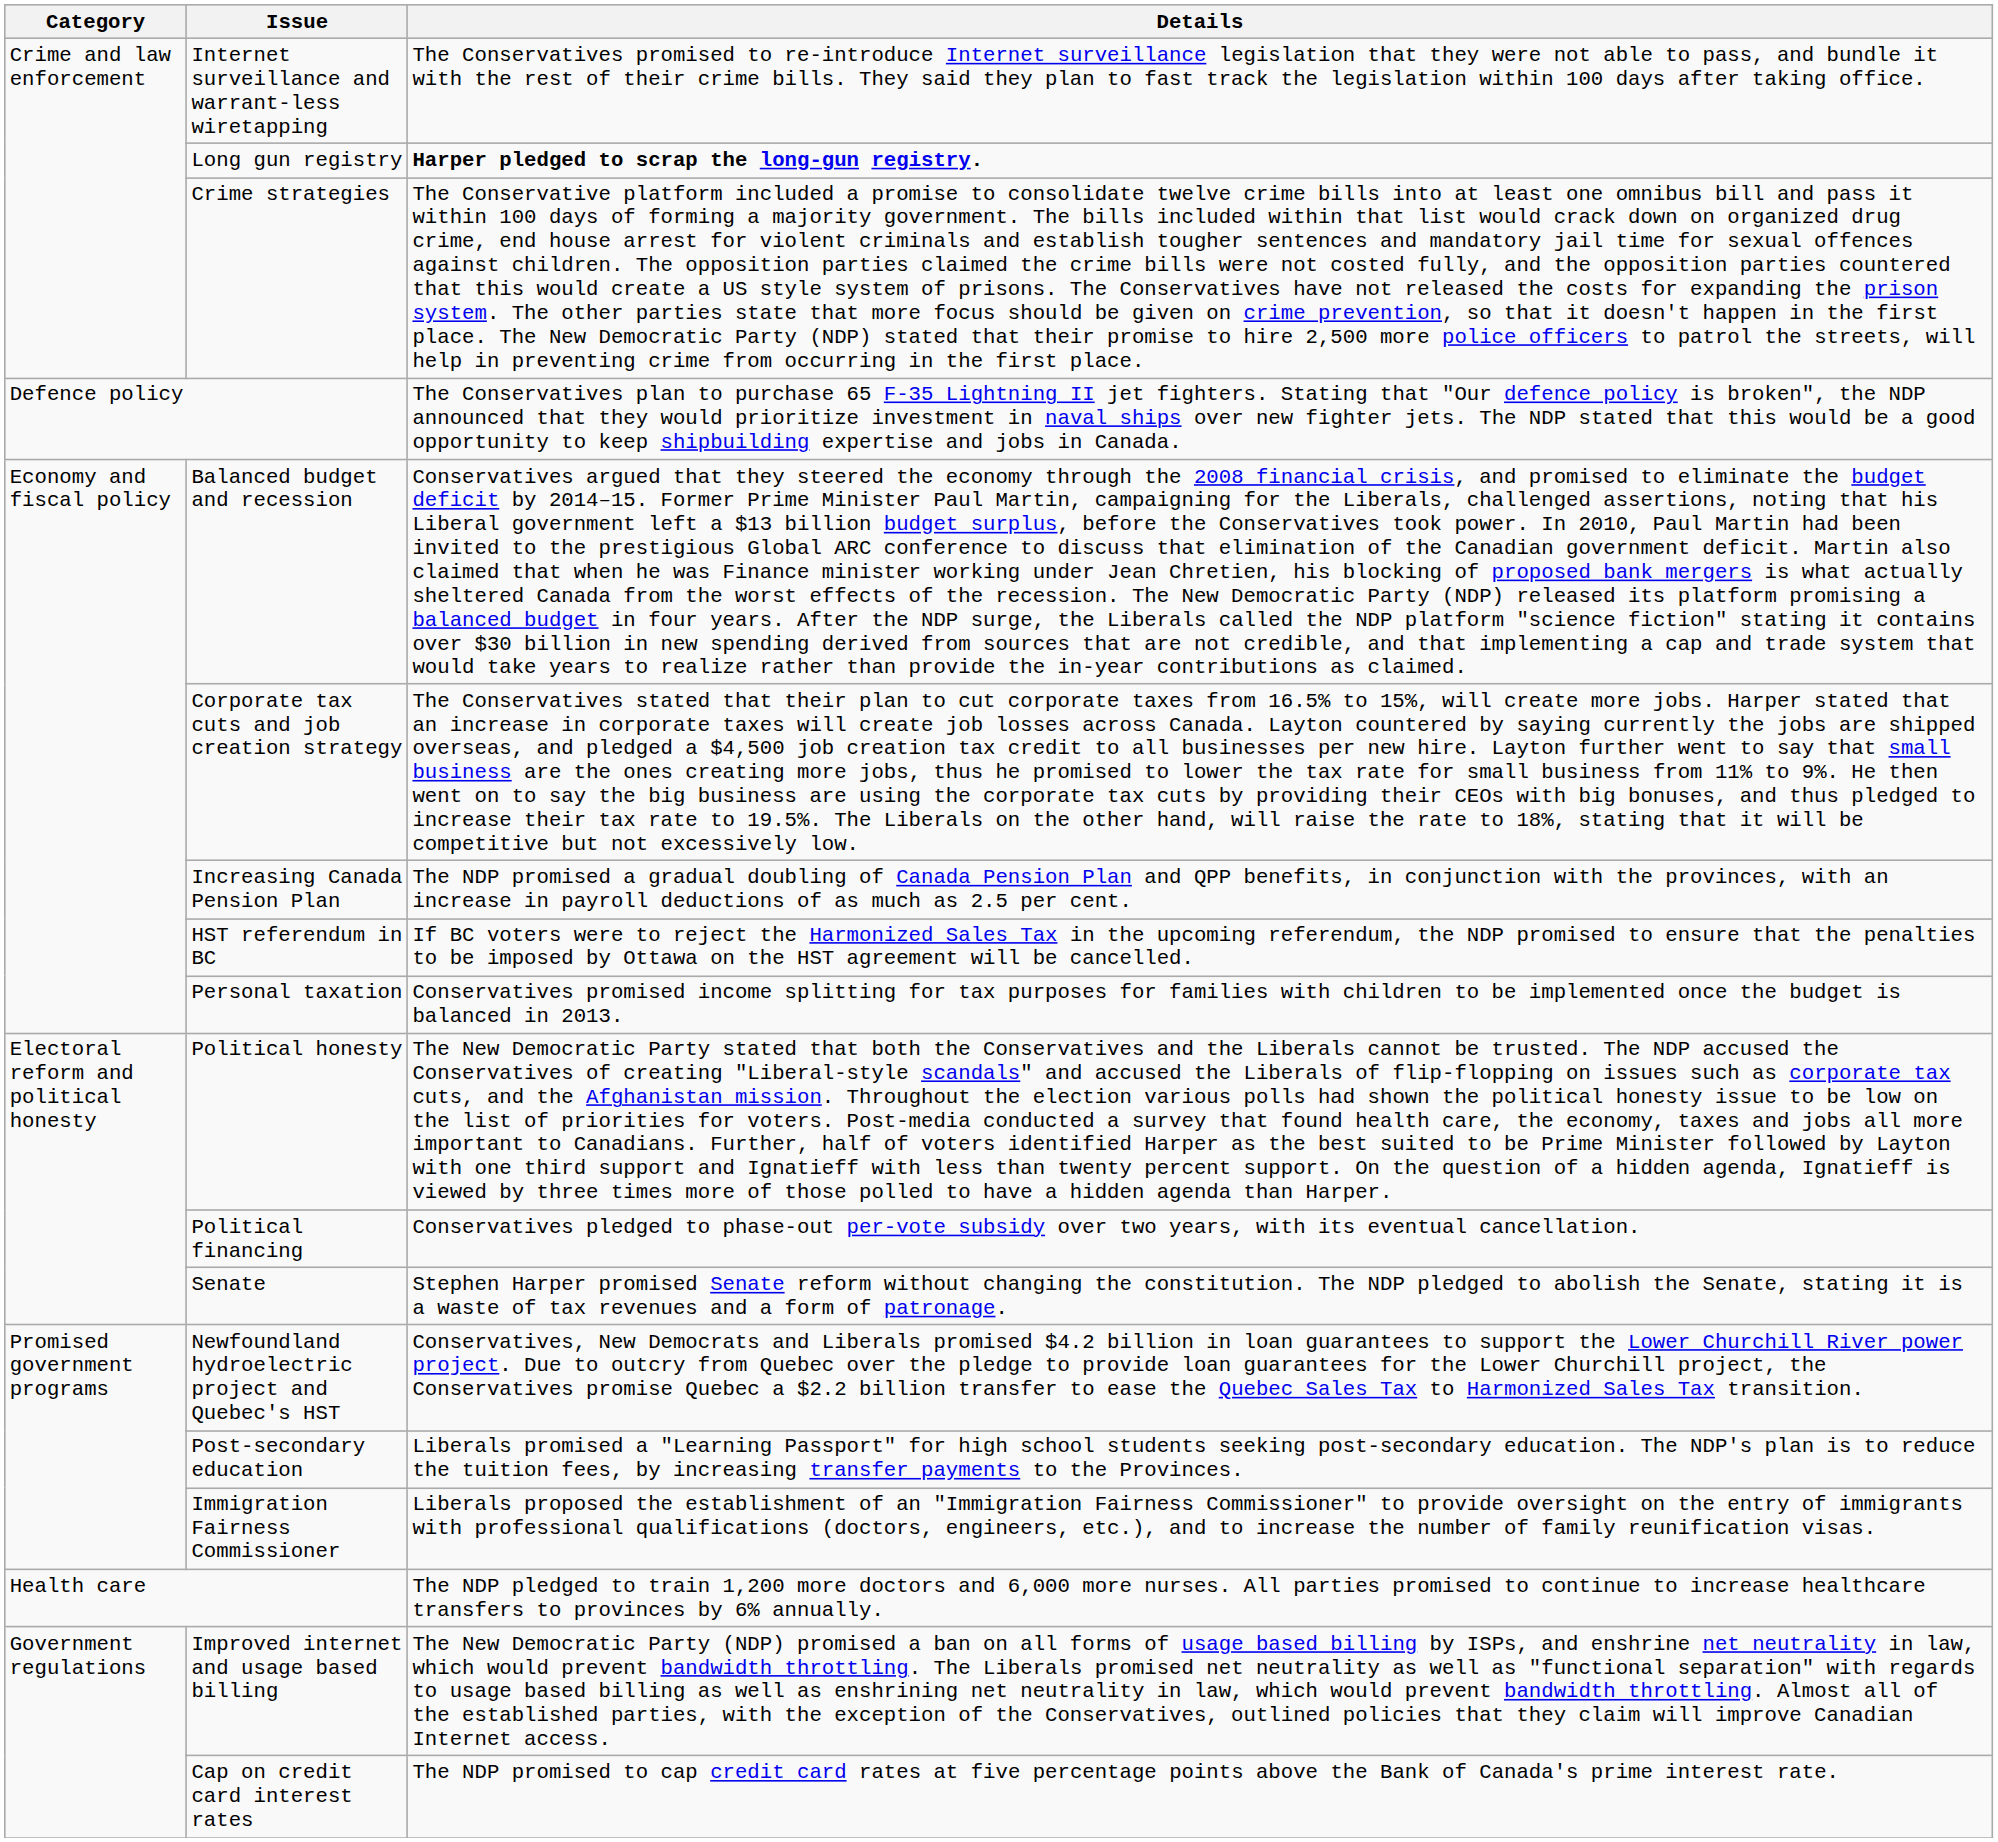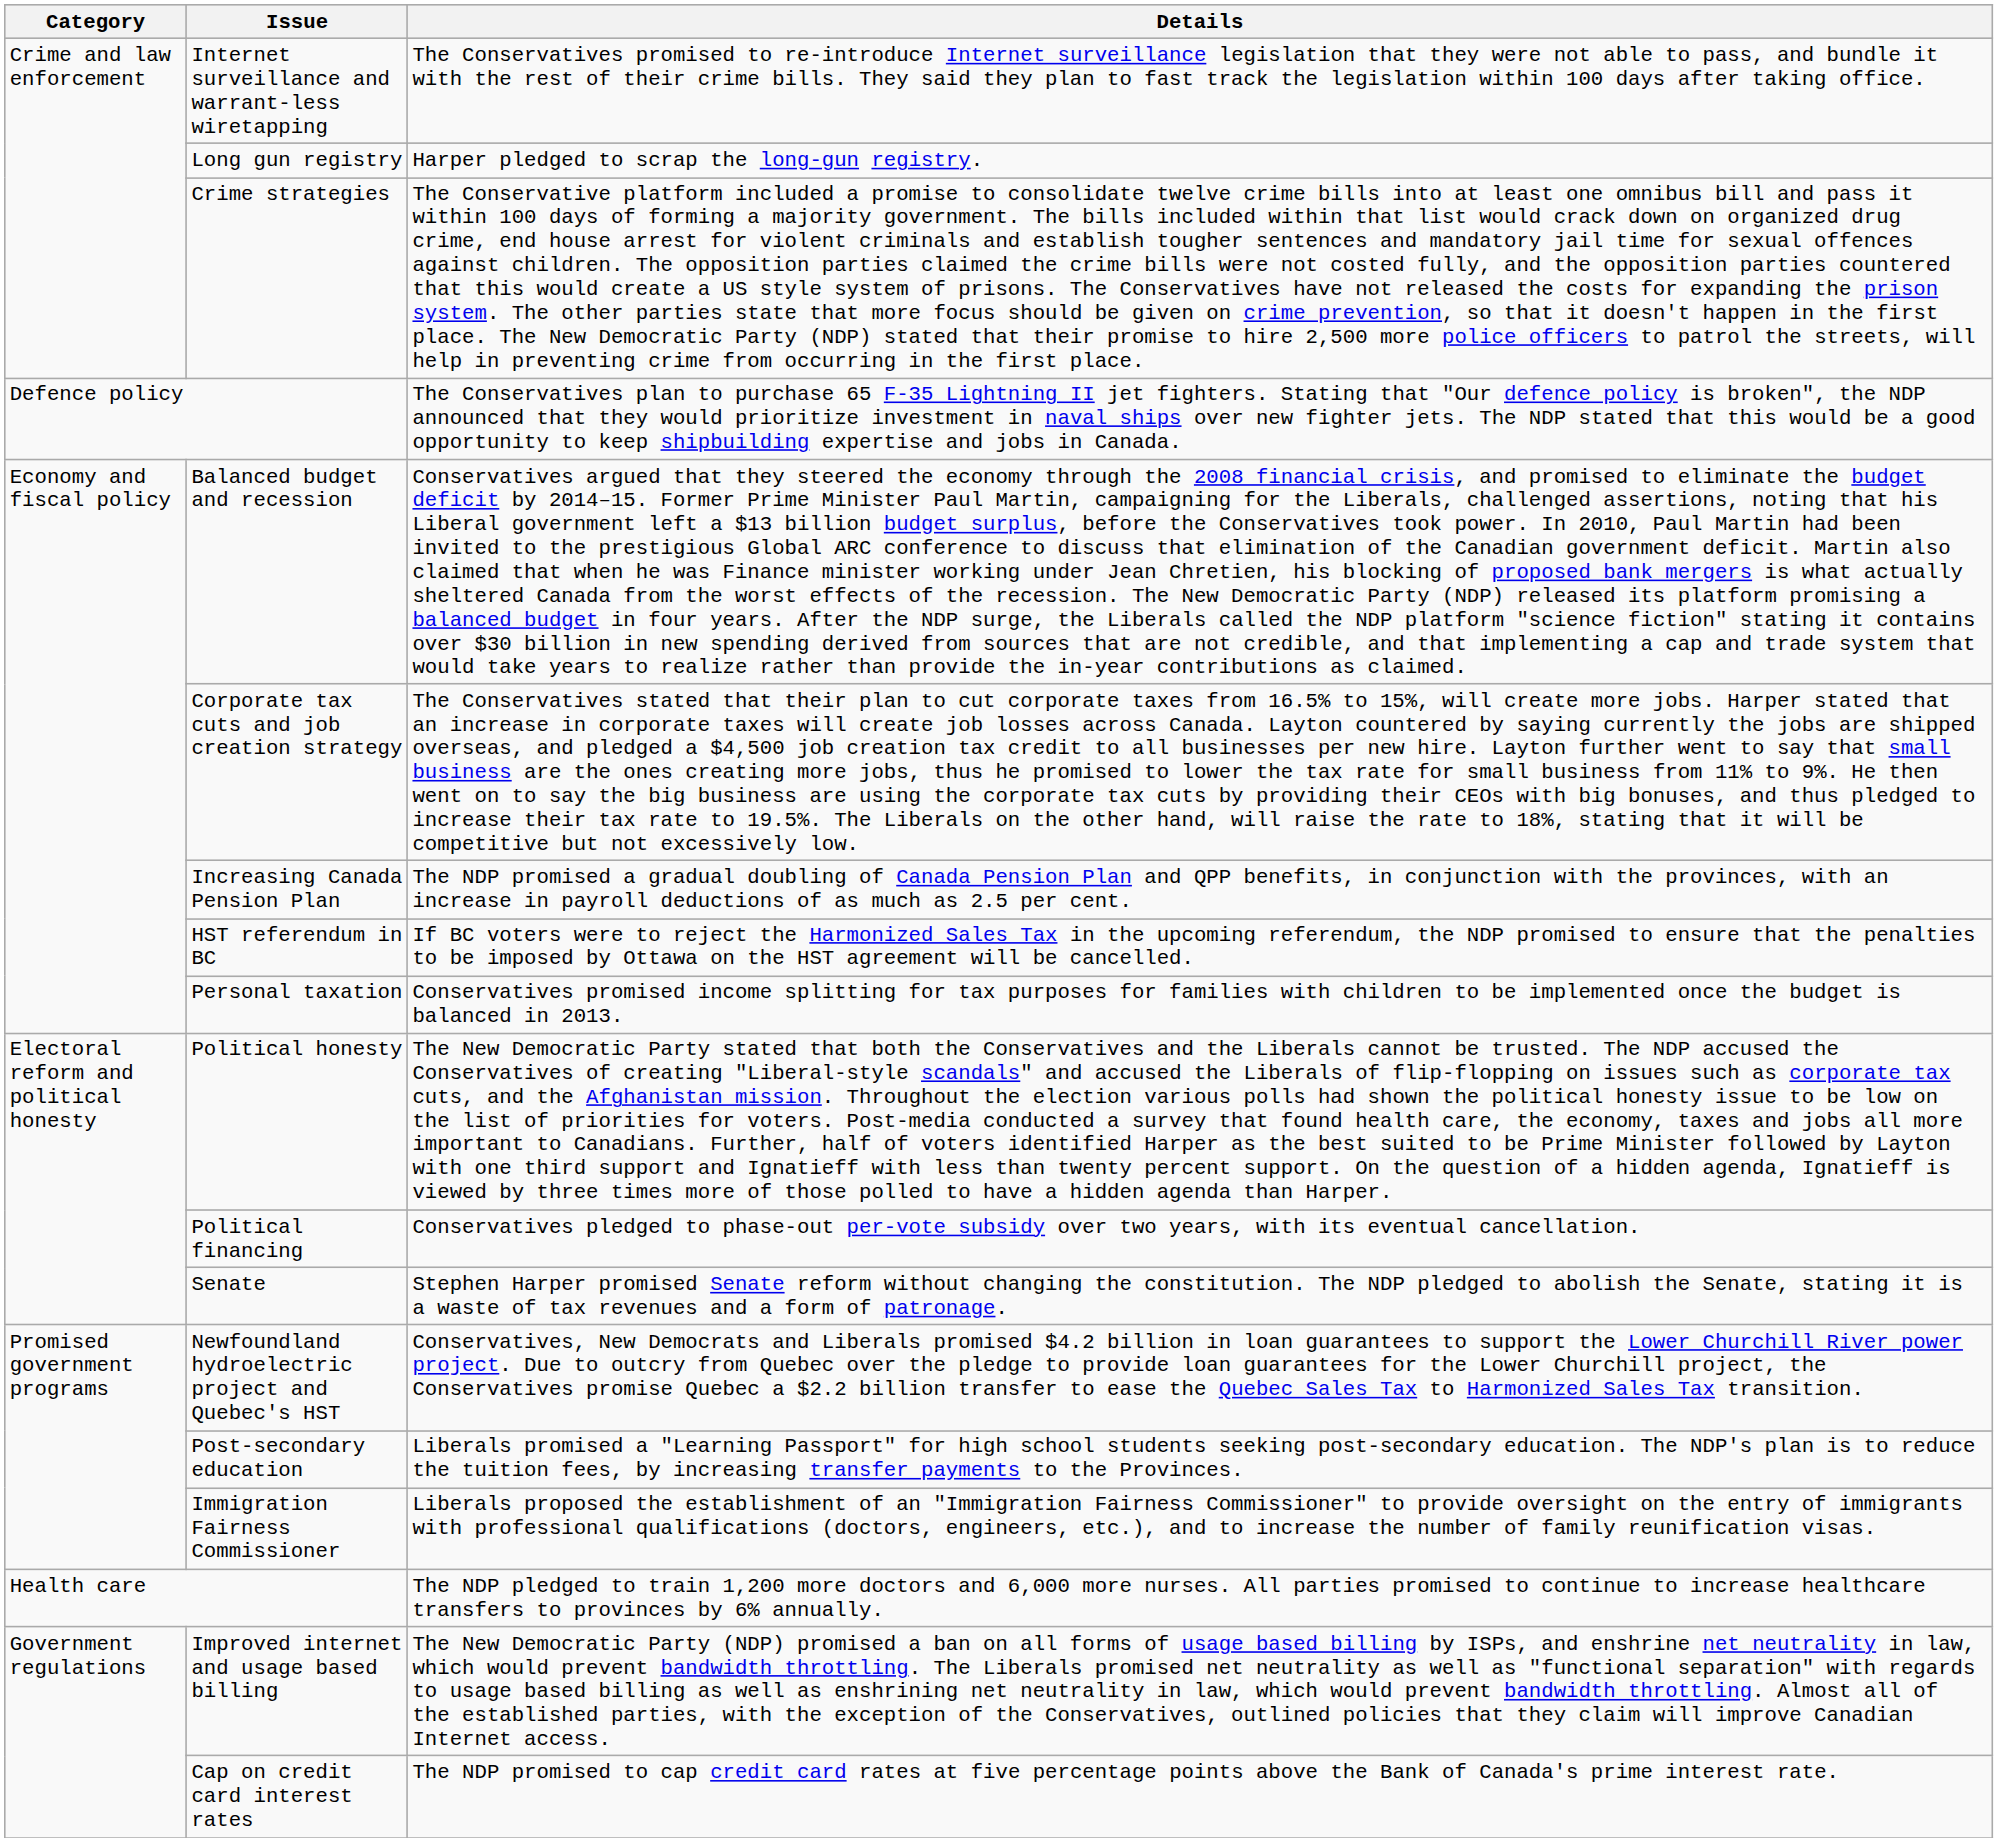(698, 161) bold -> (698, 161) normal
